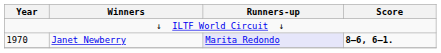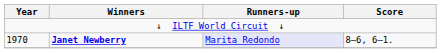(89, 40) normal -> (89, 40) bold
(369, 40) bold -> (369, 40) normal
